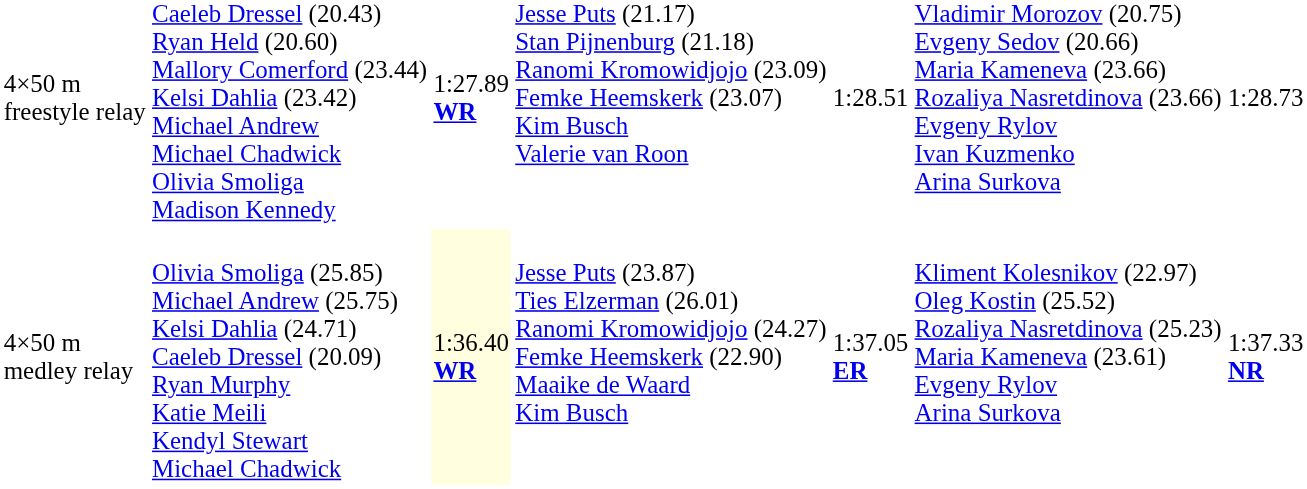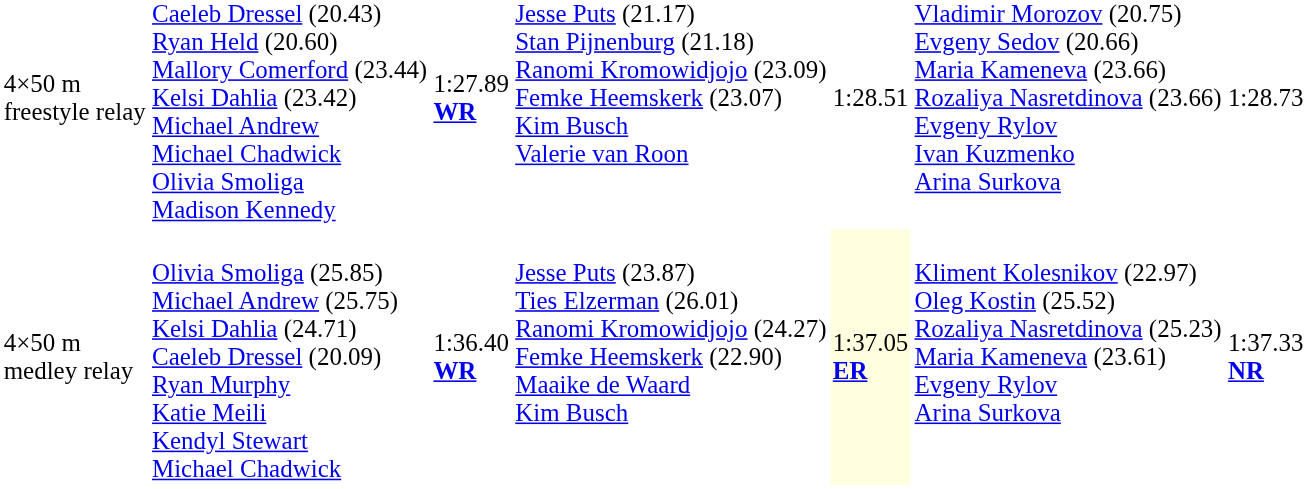(471, 356) lightyellow background -> (471, 356) no background
(871, 356) no background -> (871, 356) lightyellow background
